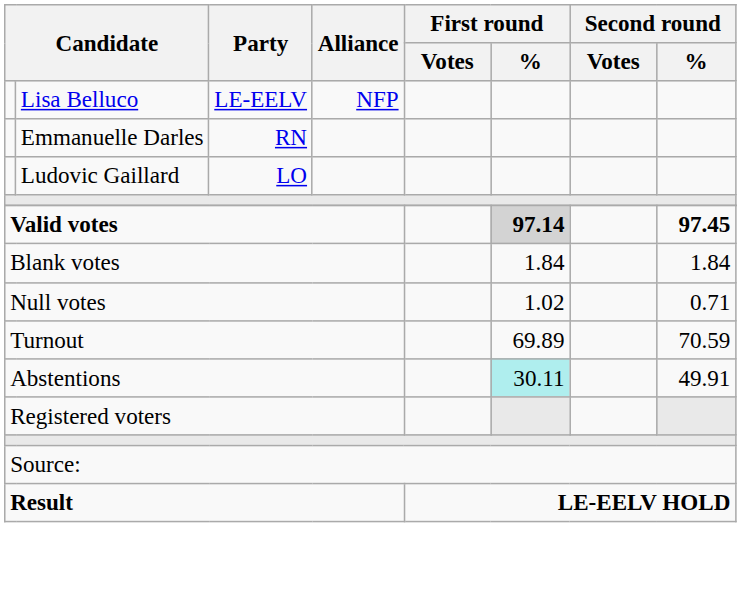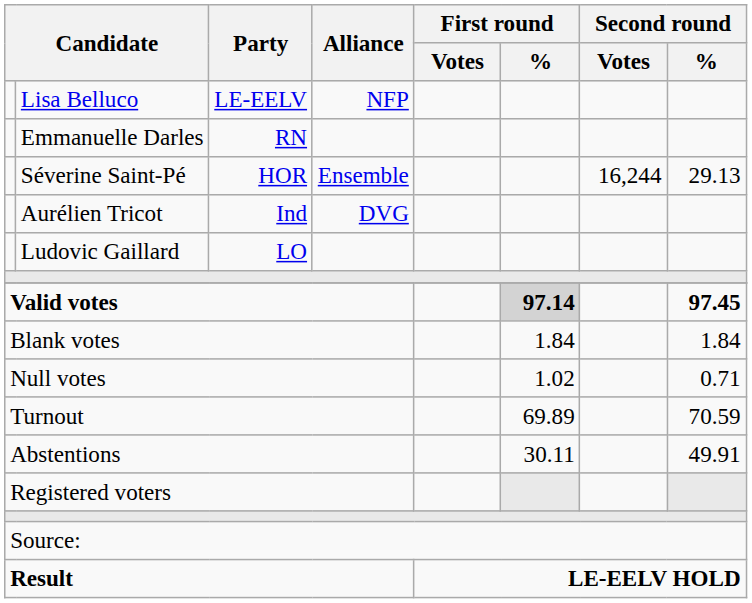+ row: (103, 176)
+ row: (92, 214)
(539, 377) paleturquoise background -> (549, 453) no background
